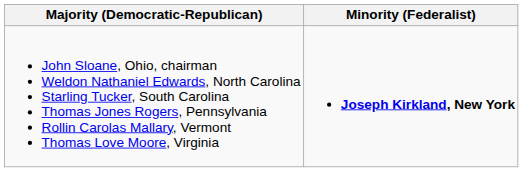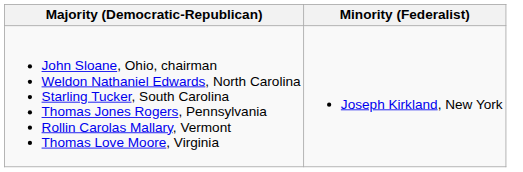(411, 104) bold -> (405, 104) normal
